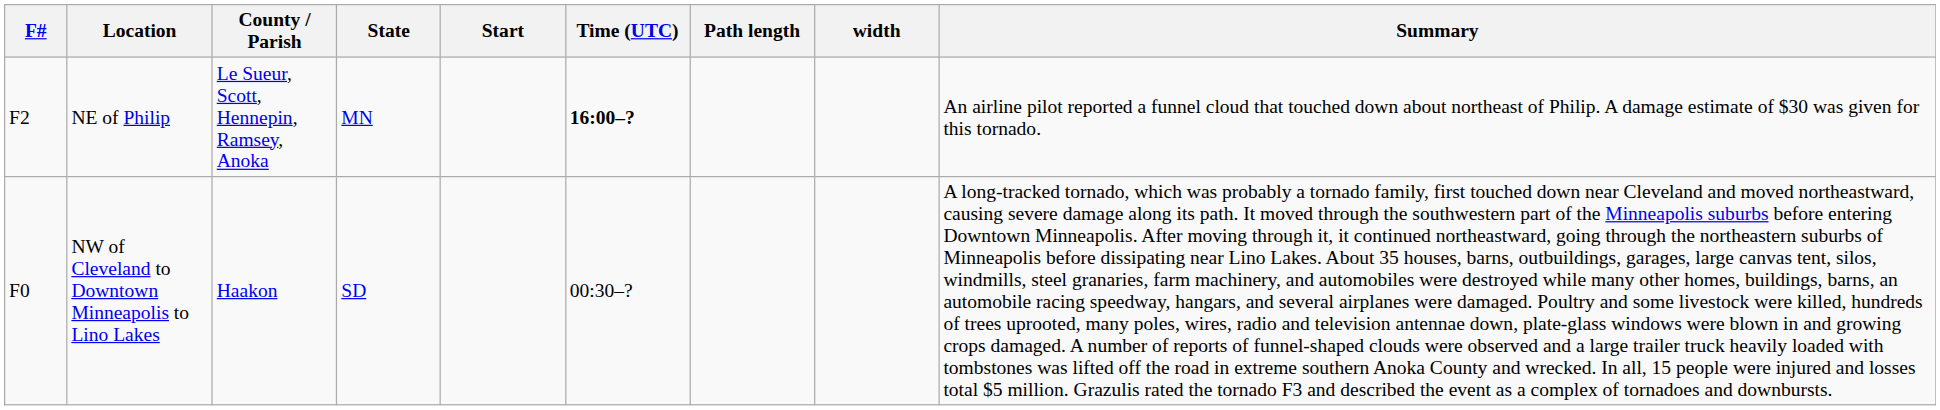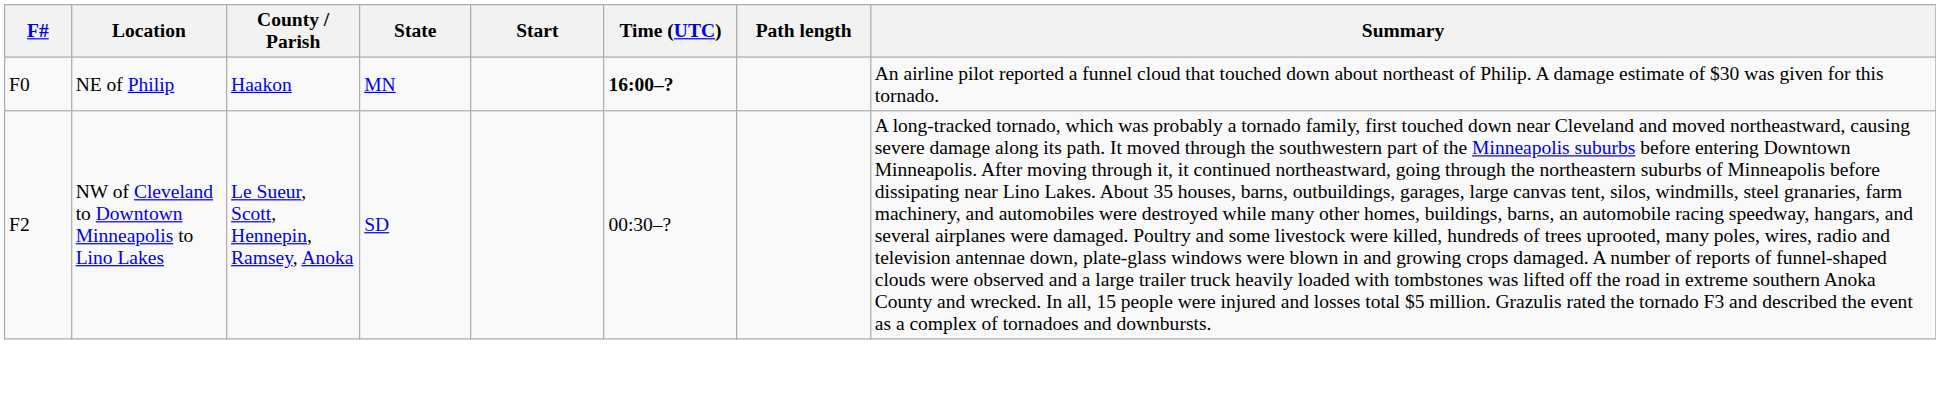- column: (877, 30)
(19, 116) F2 -> (19, 83) F0
(257, 116) Le Sueur, Scott, Hennepin, Ramsey, Anoka -> (261, 83) Haakon
(19, 290) F0 -> (19, 224) F2
(247, 290) Haakon -> (292, 224) Le Sueur, Scott, Hennepin, Ramsey, Anoka
